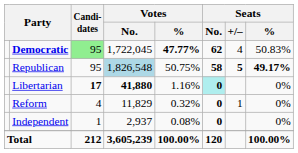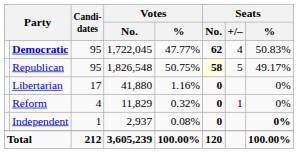(96, 49) lightgreen background -> (96, 49) no background
(182, 49) bold -> (182, 49) normal
(129, 67) lightblue background -> (129, 67) no background
(217, 67) no background -> (217, 67) lightyellow background
(240, 67) bold -> (240, 67) normal
(272, 67) bold -> (273, 67) normal
(96, 85) bold -> (96, 85) normal
(137, 85) bold -> (137, 85) normal
(219, 85) paleturquoise background -> (219, 85) no background
(283, 121) normal -> (282, 121) bold
